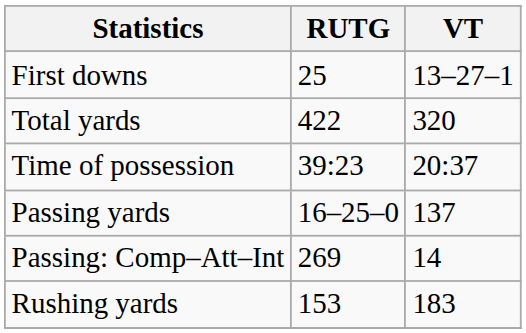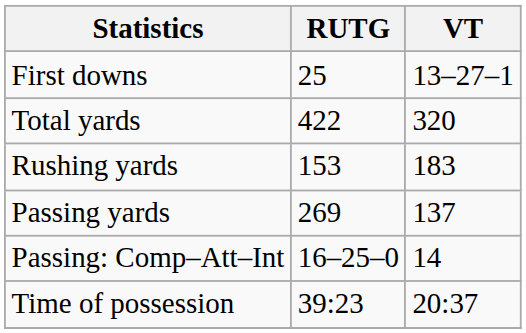rows swapped: (95, 303) <-> (123, 166)
(348, 212) 16–25–0 -> (319, 212) 269
(319, 258) 269 -> (348, 258) 16–25–0
